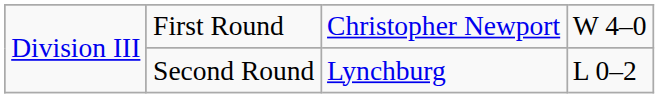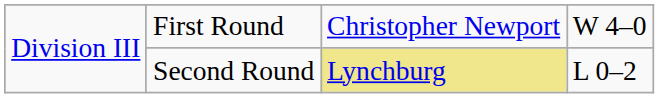(386, 69) no background -> (386, 69) khaki background
